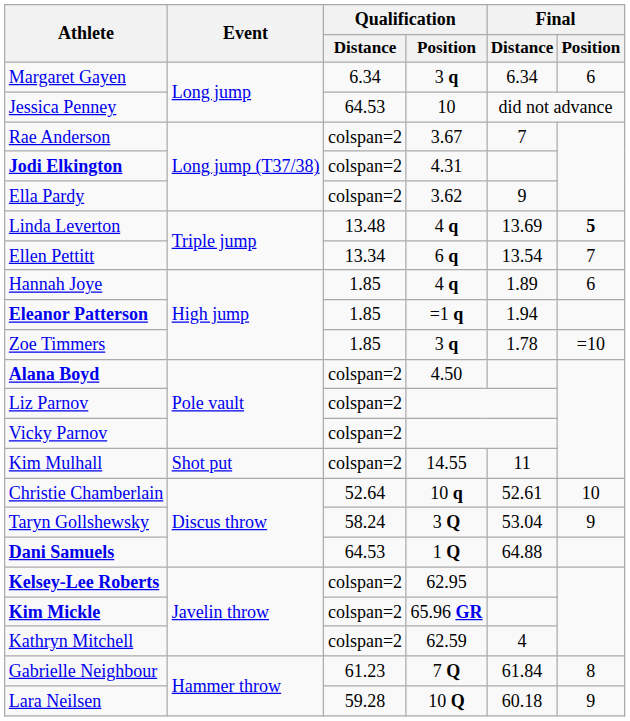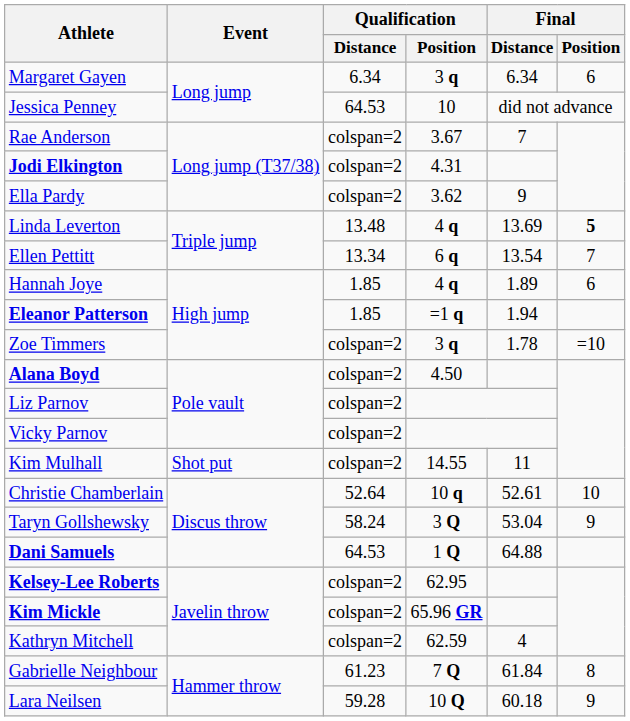(365, 344) 1.85 -> (365, 344) colspan=2
